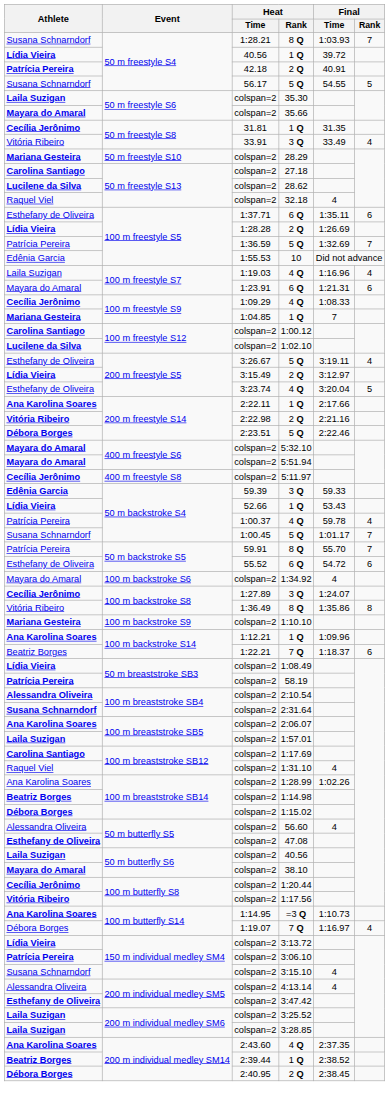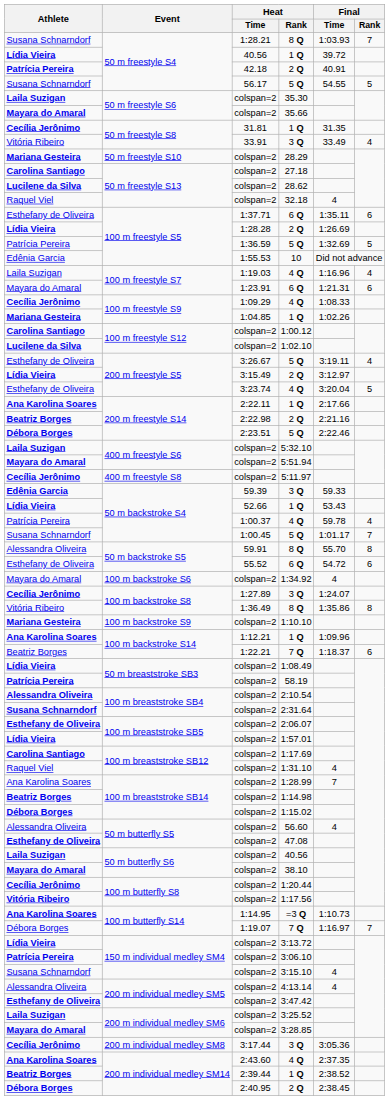(370, 244) 7 -> (370, 244) 5
(334, 317) 7 -> (334, 317) 1:02.26
(38, 419) Vitória Ribeiro -> (39, 419) Beatriz Borges
(46, 448) Mayara do Amaral -> (36, 448) Laila Suzigan
(38, 550) Patrícia Pereira -> (46, 550) Alessandra Oliveira
(370, 550) 7 -> (370, 550) 8
(52, 725) Ana Karolina Soares -> (53, 725) Esthefany de Oliveira
(36, 739) Laila Suzigan -> (31, 739) Lídia Vieira
(334, 783) 1:02.26 -> (334, 783) 7
(370, 928) 4 -> (370, 928) 7
(36, 1030) Laila Suzigan -> (46, 1030) Mayara do Amaral
+ row: (255, 1045)
